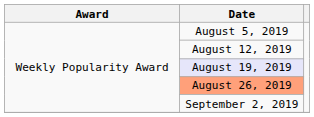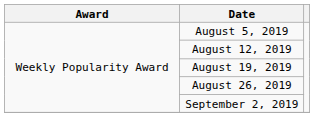(242, 67) lavender background -> (242, 67) no background
(242, 85) lightsalmon background -> (242, 85) no background
